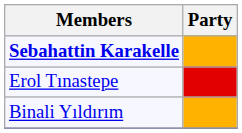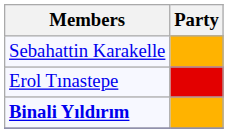(94, 51) bold -> (87, 51) normal
(66, 112) normal -> (69, 112) bold
